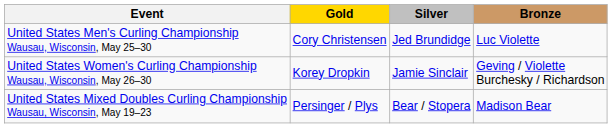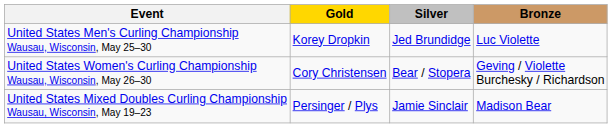(340, 40) Cory Christensen -> (331, 40) Korey Dropkin
(331, 73) Korey Dropkin -> (340, 73) Cory Christensen
(430, 73) Jamie Sinclair -> (431, 73) Bear / Stopera
(431, 106) Bear / Stopera -> (430, 106) Jamie Sinclair
